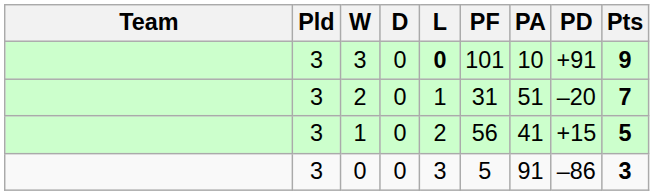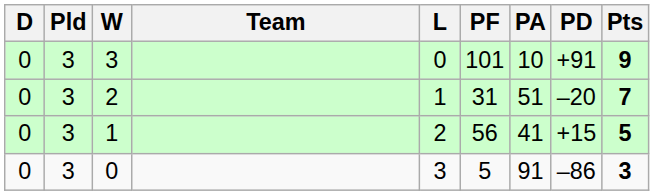columns swapped: (149, 23) <-> (400, 23)
(440, 60) bold -> (440, 60) normal
